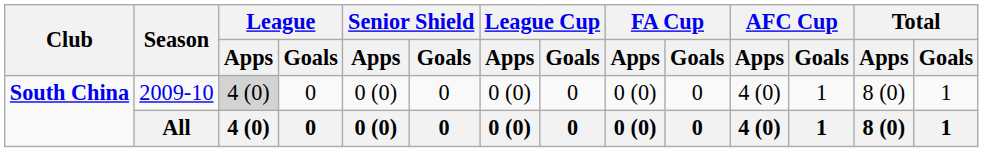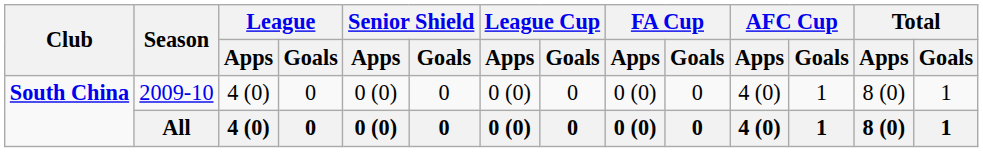(248, 92) lightgrey background -> (248, 92) no background
